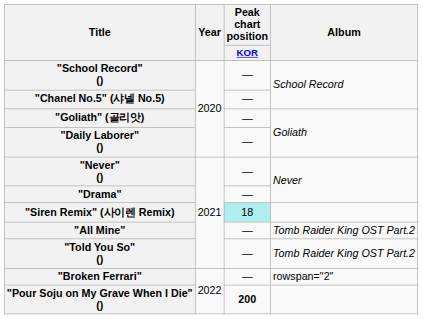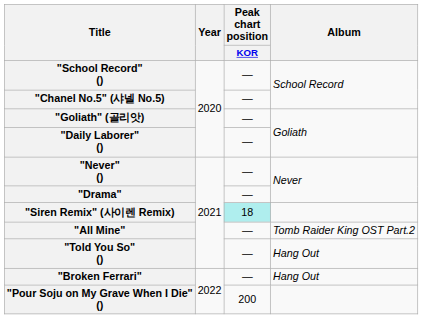(344, 253) Tomb Raider King OST Part.2 -> (296, 253) Hang Out
(303, 276) rowspan="2" -> (296, 276) Hang Out
(247, 299) bold -> (247, 299) normal
